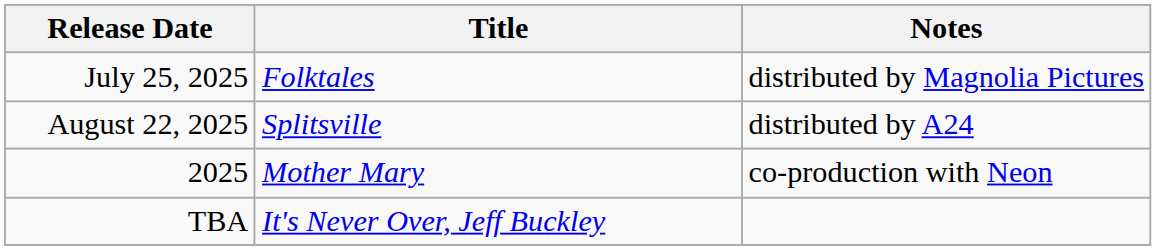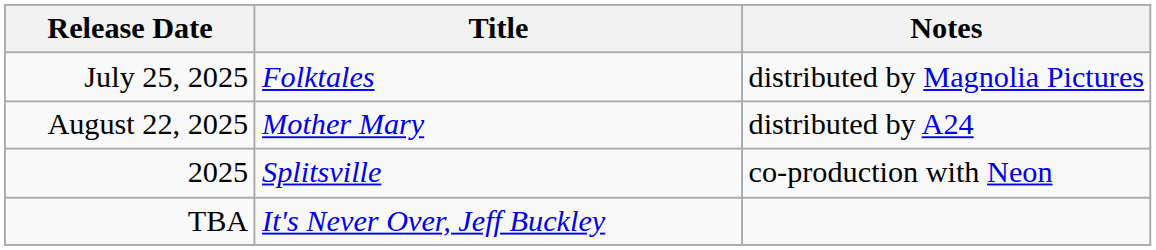(322, 124) Splitsville -> (343, 124) Mother Mary
(343, 172) Mother Mary -> (322, 172) Splitsville
